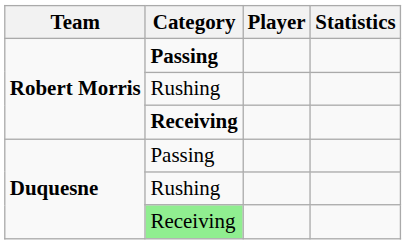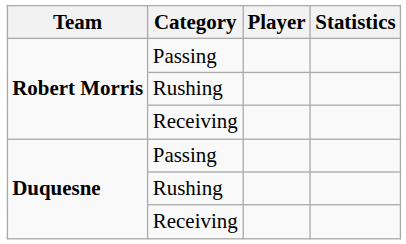(184, 55) bold -> (185, 55) normal
(194, 121) bold -> (195, 121) normal
(193, 221) lightgreen background -> (195, 221) no background
